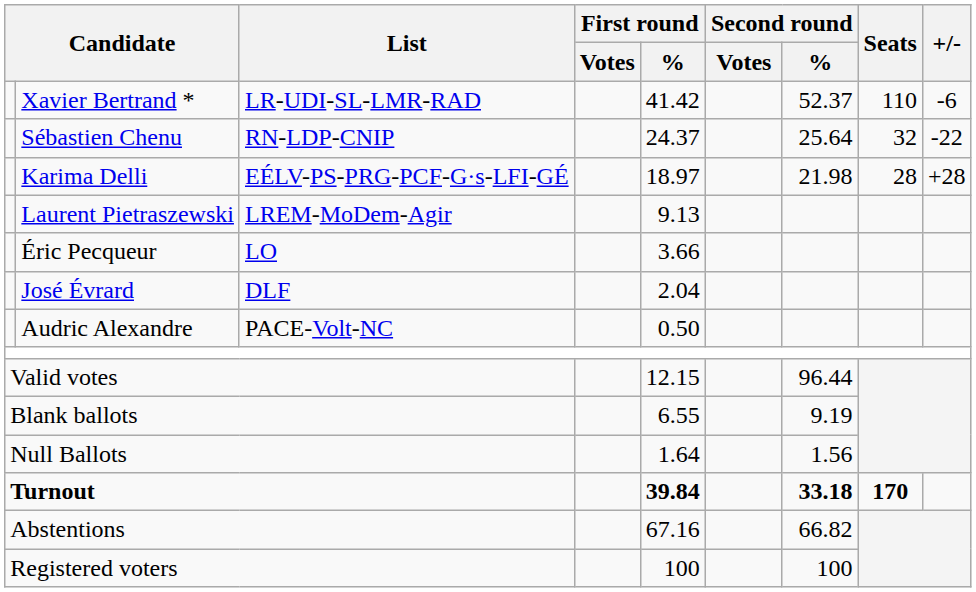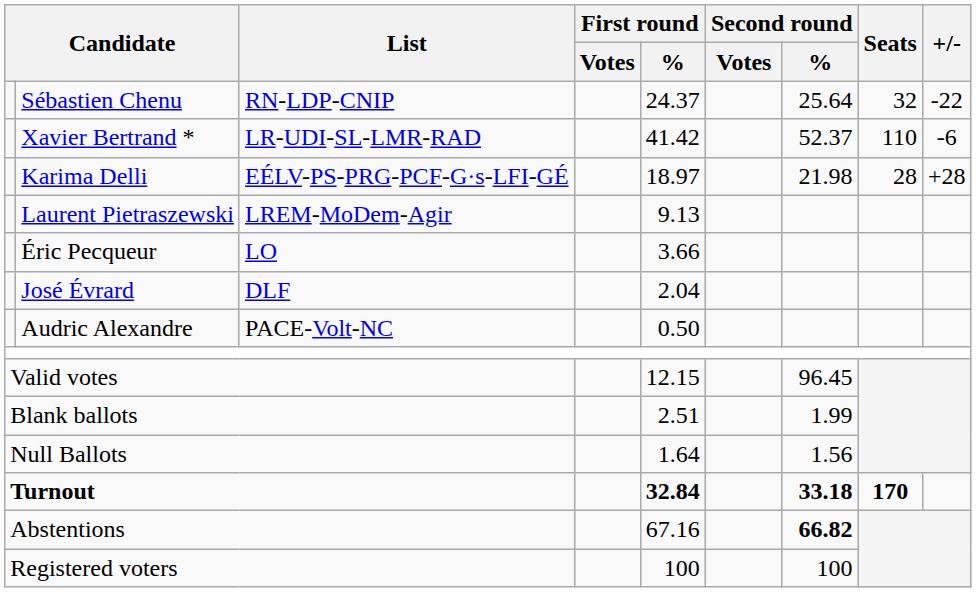rows swapped: (108, 99) <-> (102, 137)
(826, 377) 96.44 -> (826, 377) 96.45
(679, 415) 6.55 -> (679, 415) 2.51
(832, 415) 9.19 -> (832, 415) 1.99
(673, 491) 39.84 -> (673, 491) 32.84
(826, 529) normal -> (826, 529) bold
